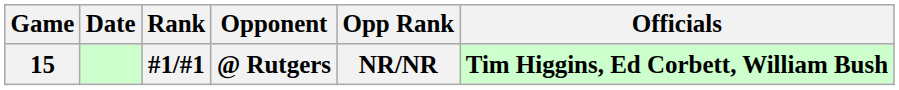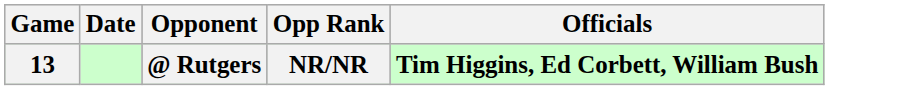- column: (176, 24)
(42, 63) 15 -> (42, 63) 13
